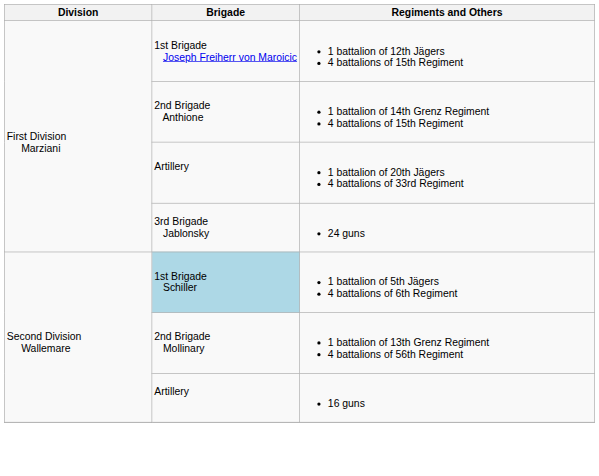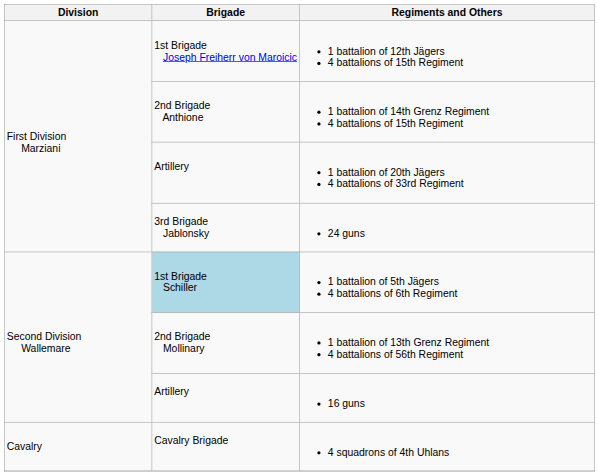+ row: (447, 453)
